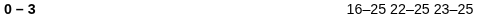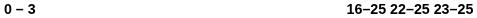(410, 9) normal -> (410, 9) bold
